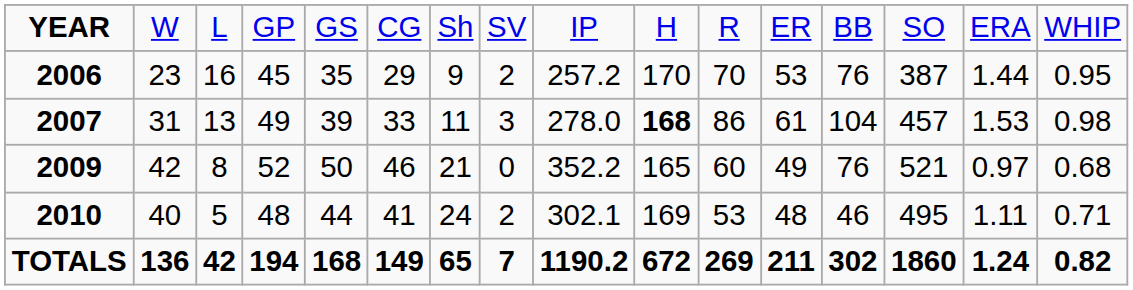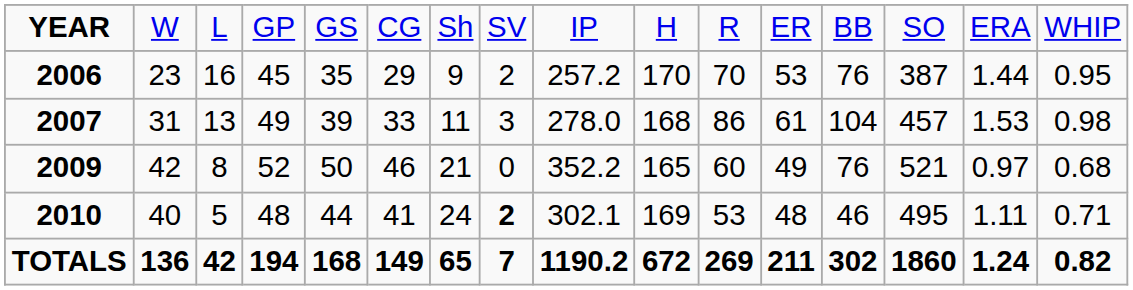(666, 121) bold -> (666, 121) normal
(507, 214) normal -> (507, 214) bold
